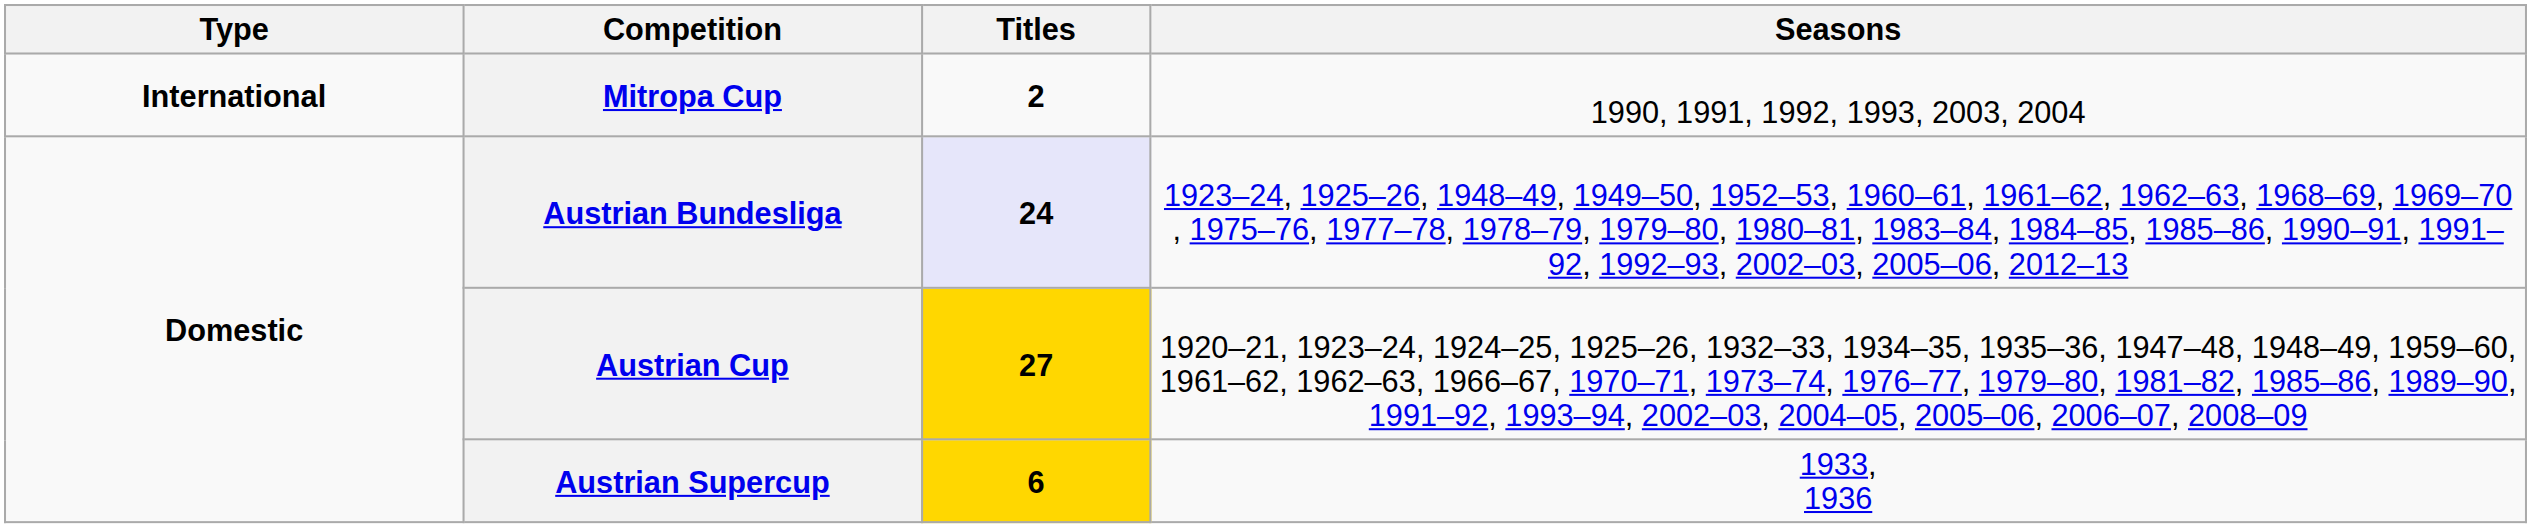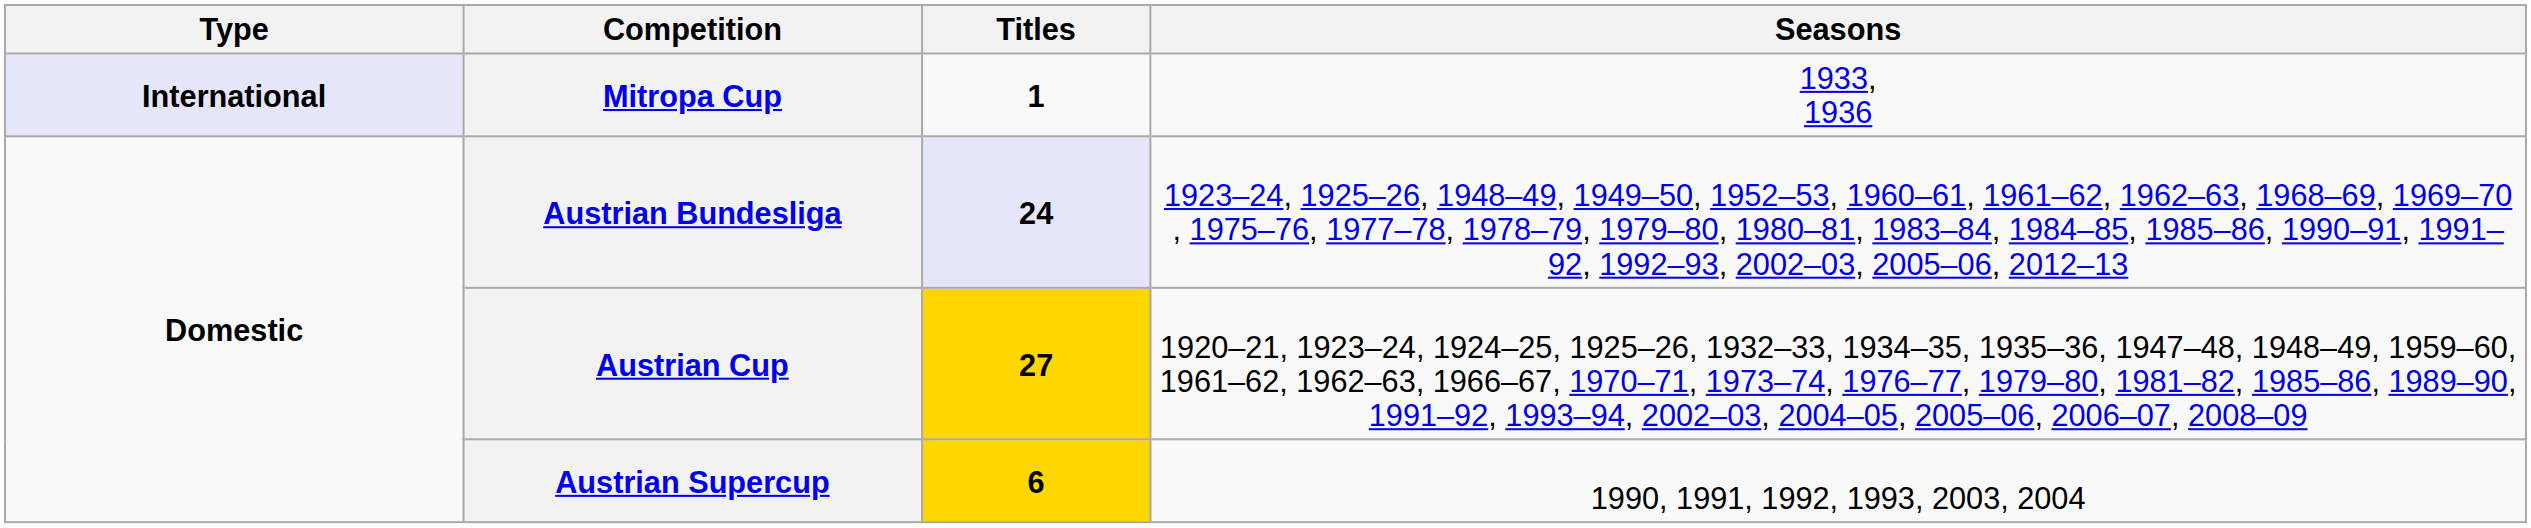(234, 95) no background -> (234, 95) lavender background
(1036, 95) 2 -> (1036, 95) 1
(1838, 112) 1990, 1991, 1992, 1993, 2003, 2004 -> (1838, 95) 1933, 1936
(1838, 481) 1933, 1936 -> (1838, 499) 1990, 1991, 1992, 1993, 2003, 2004
